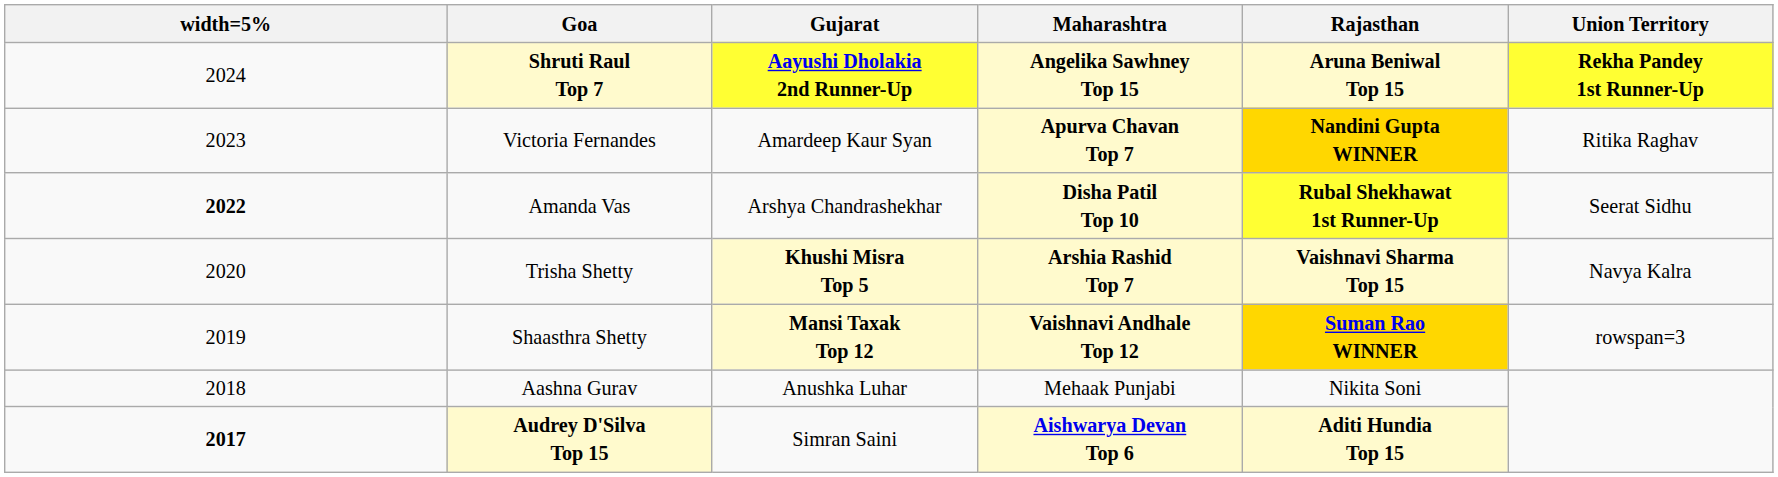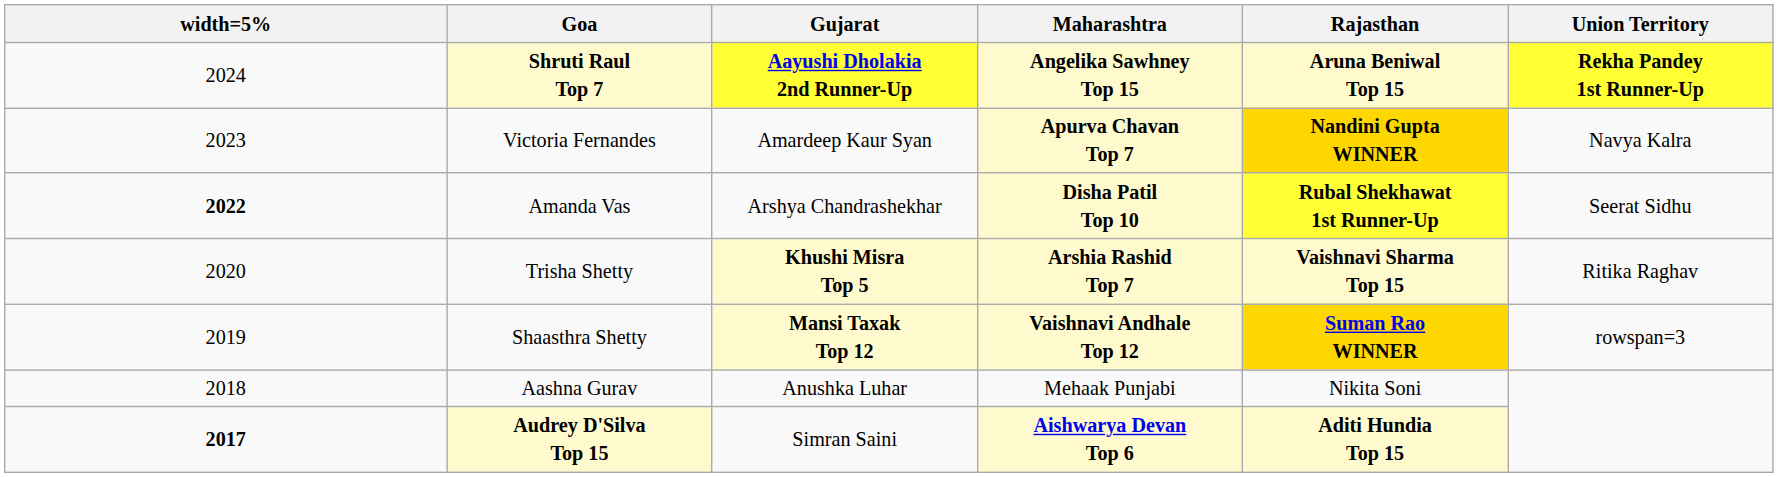(1640, 141) Ritika Raghav -> (1640, 141) Navya Kalra
(1640, 272) Navya Kalra -> (1640, 272) Ritika Raghav
